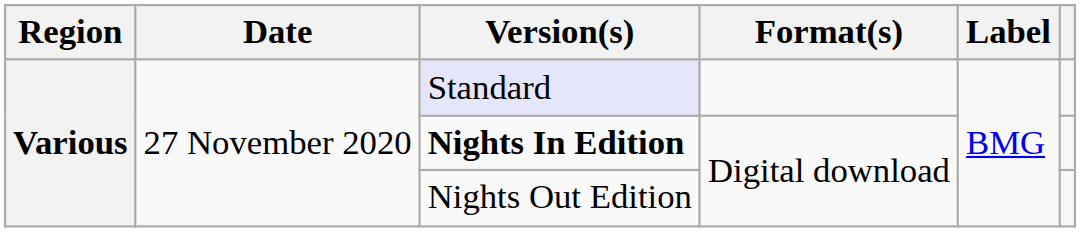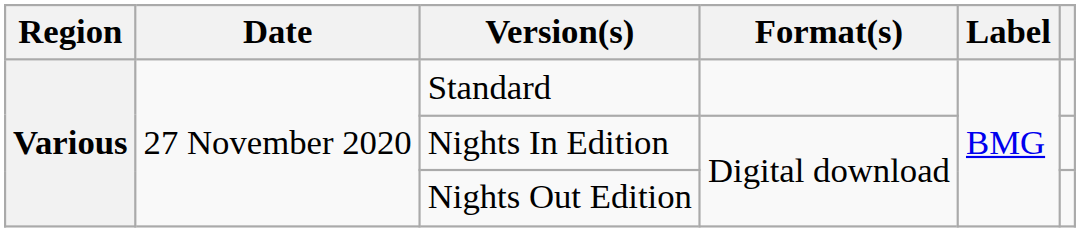(489, 87) lavender background -> (489, 87) no background
(556, 142) bold -> (548, 142) normal
